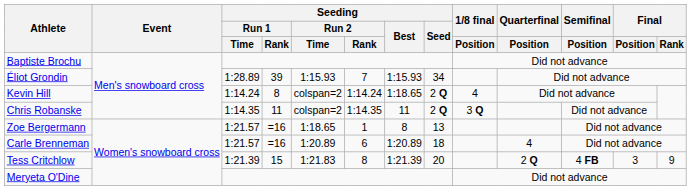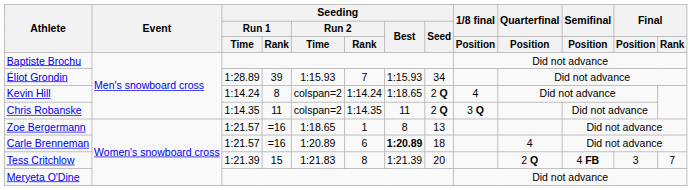(404, 144) normal -> (405, 144) bold
(672, 161) 9 -> (672, 161) 7
